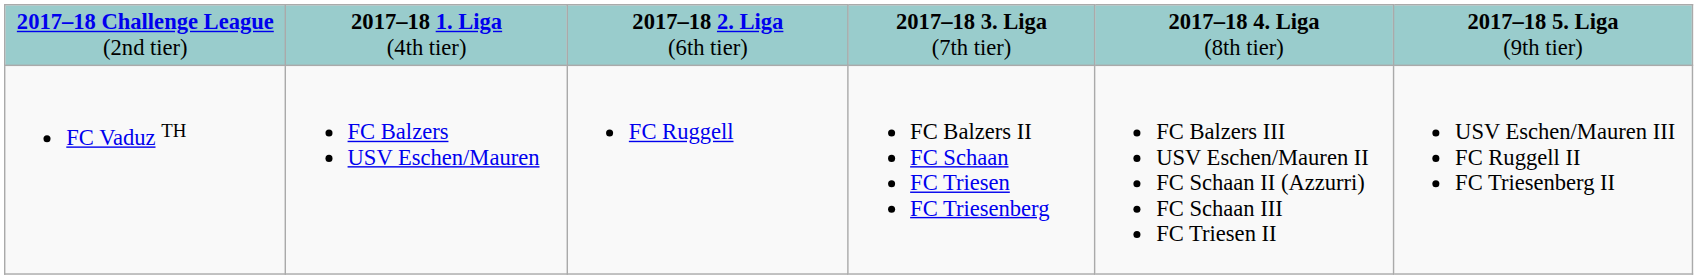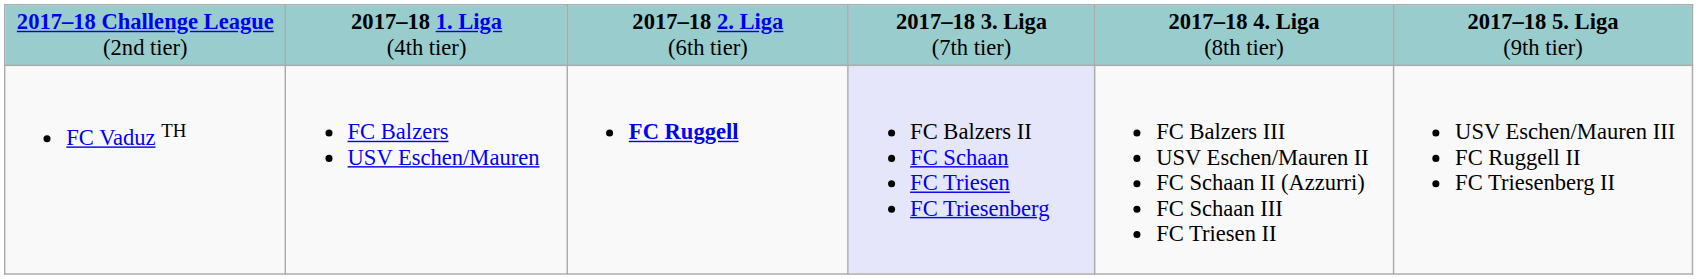(708, 132) normal -> (708, 132) bold
(972, 170) no background -> (972, 170) lavender background
